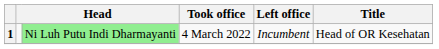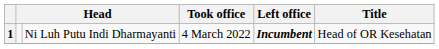(100, 33) lightgreen background -> (100, 33) no background
(283, 33) normal -> (284, 33) bold
